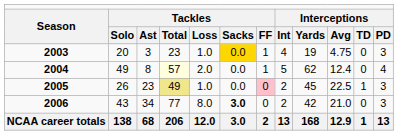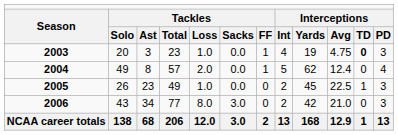(238, 52) gold background -> (238, 52) no background
(364, 52) normal -> (364, 52) bold
(174, 69) lightyellow background -> (174, 69) no background
(174, 87) khaki background -> (174, 87) no background
(265, 87) pink background -> (265, 87) no background
(238, 104) bold -> (238, 104) normal
